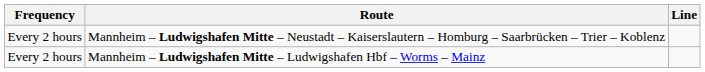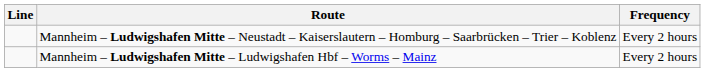columns swapped: (684, 15) <-> (45, 15)
